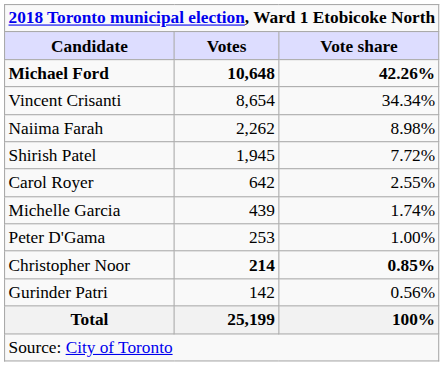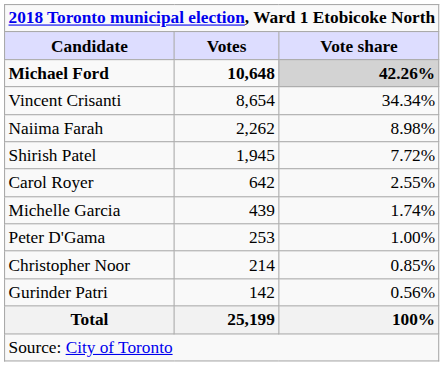(407, 73) no background -> (407, 73) lightgrey background
(262, 264) bold -> (262, 264) normal
(411, 264) bold -> (413, 264) normal
